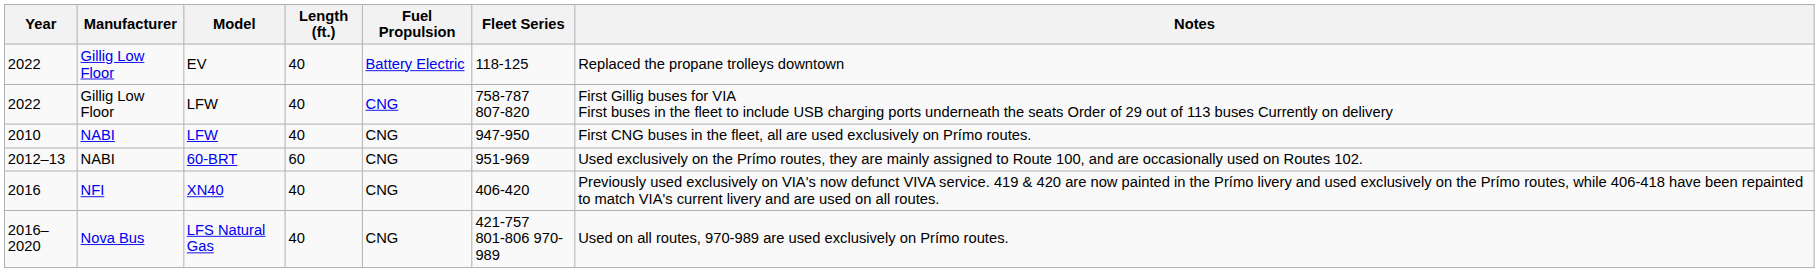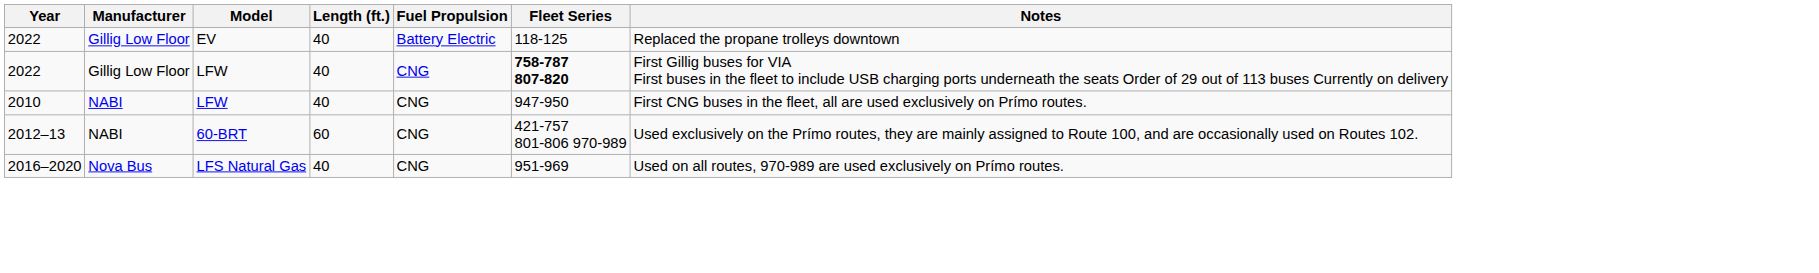(502, 104) normal -> (542, 71) bold
(502, 159) 951-969 -> (571, 134) 421-757 801-806 970-989
- row: (24, 190)
(519, 239) 421-757 801-806 970-989 -> (542, 166) 951-969
